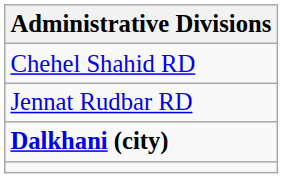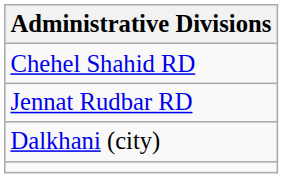(90, 141) bold -> (85, 141) normal
